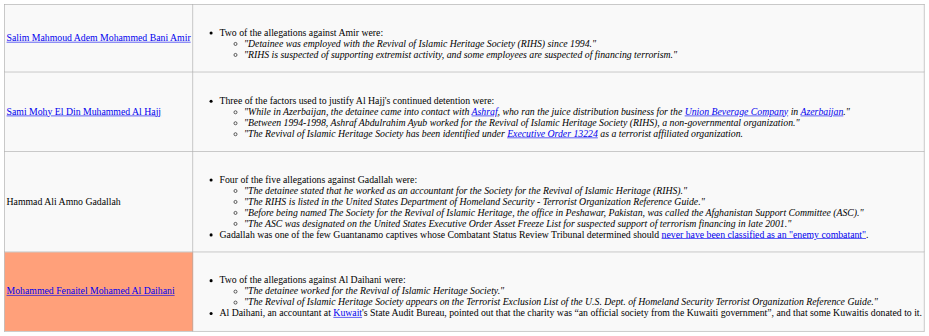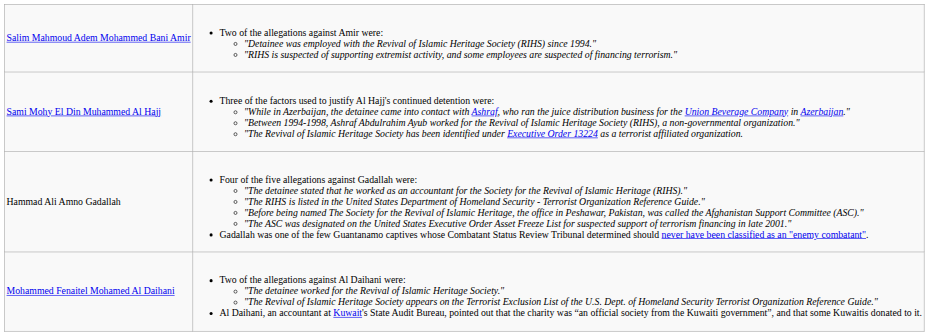(91, 291) lightsalmon background -> (91, 291) no background
